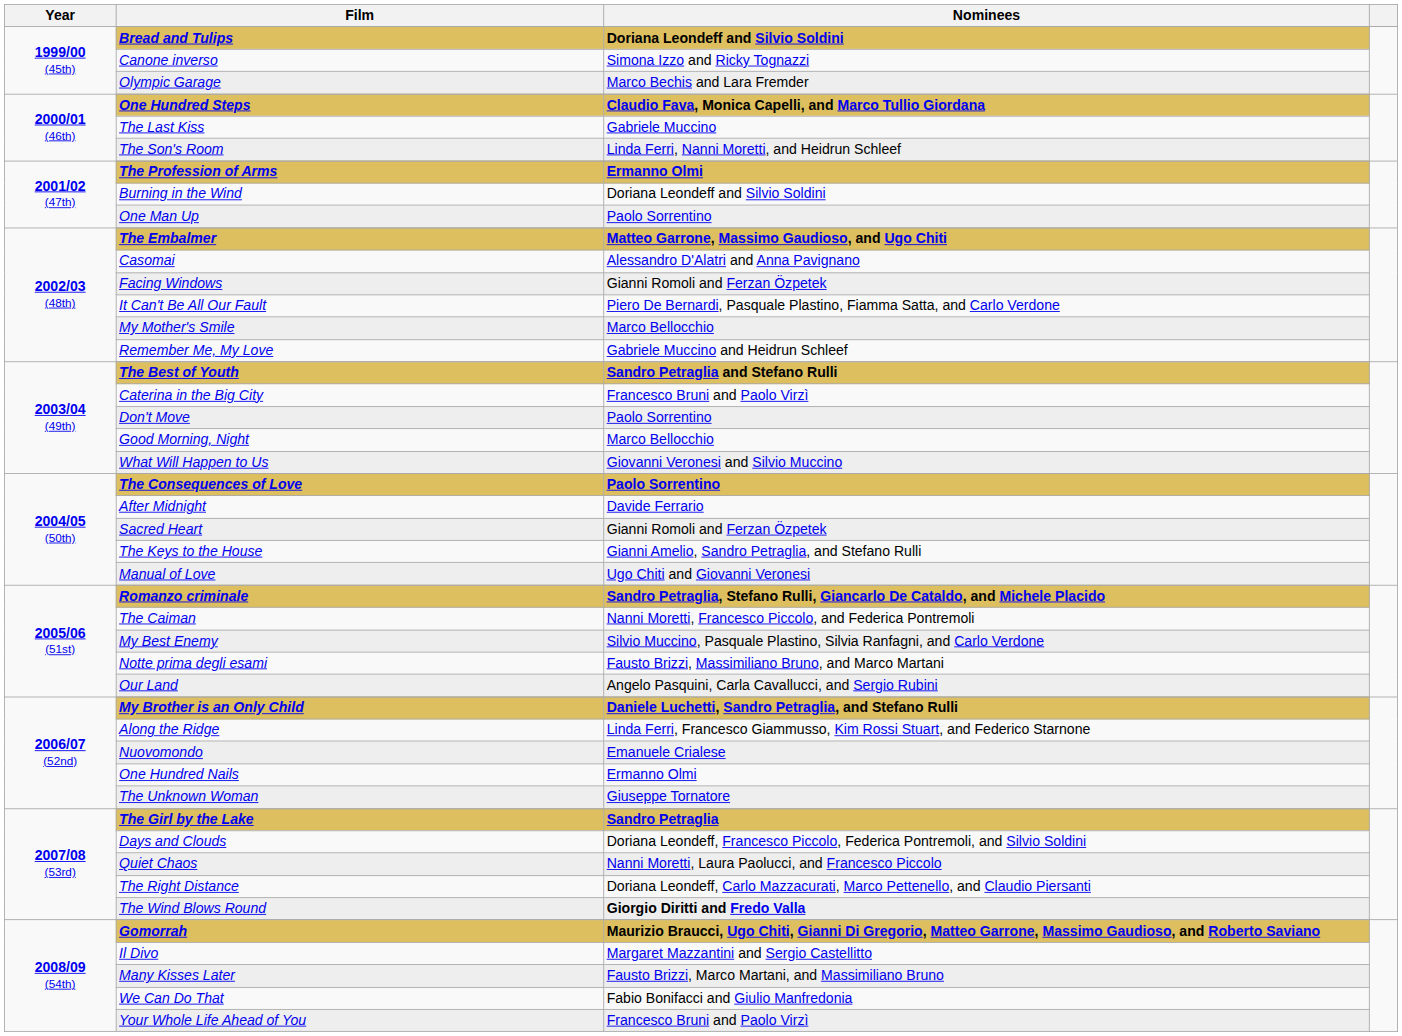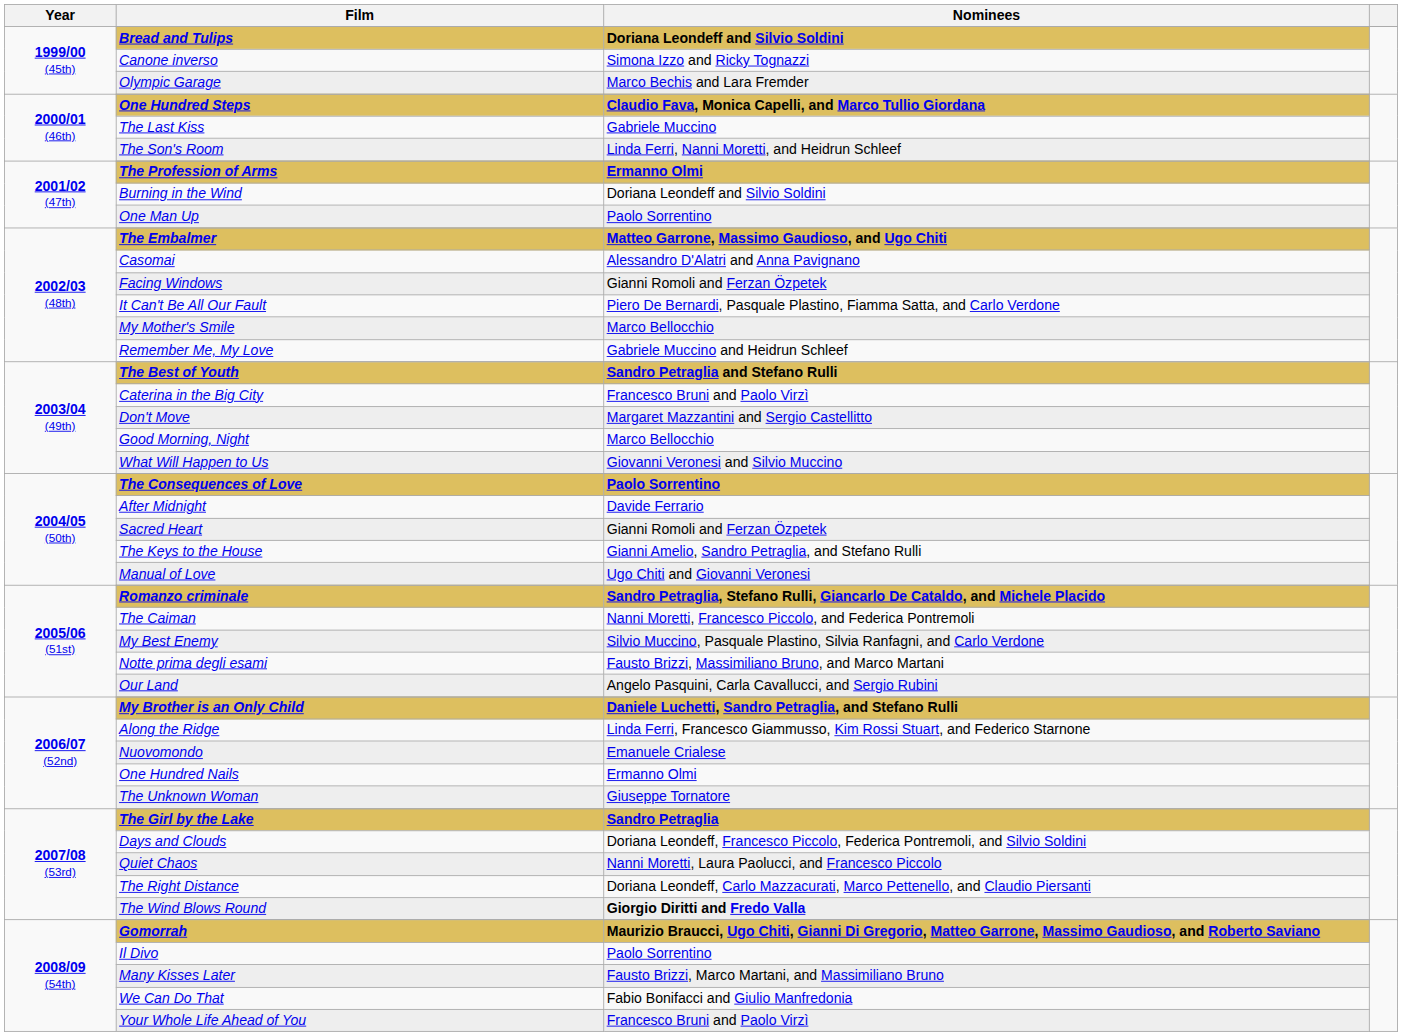(659, 417) Paolo Sorrentino -> (739, 417) Margaret Mazzantini and Sergio Castellitto
(739, 953) Margaret Mazzantini and Sergio Castellitto -> (659, 953) Paolo Sorrentino
